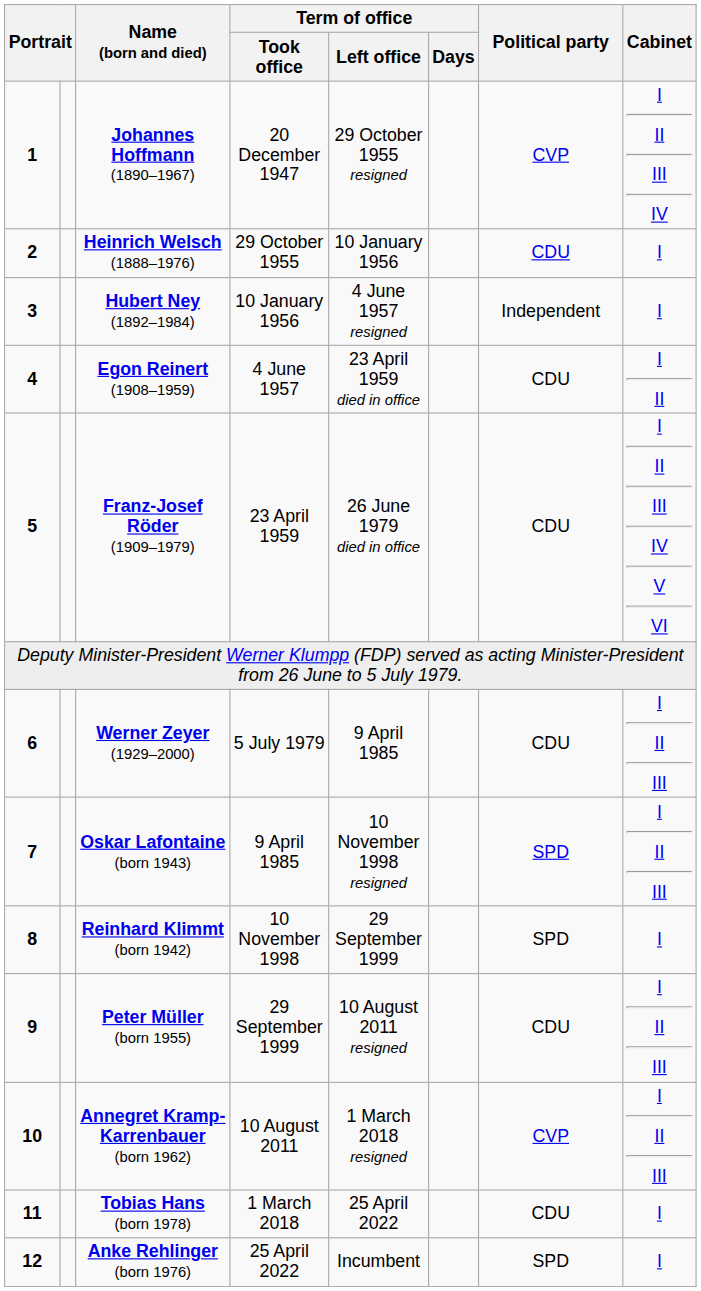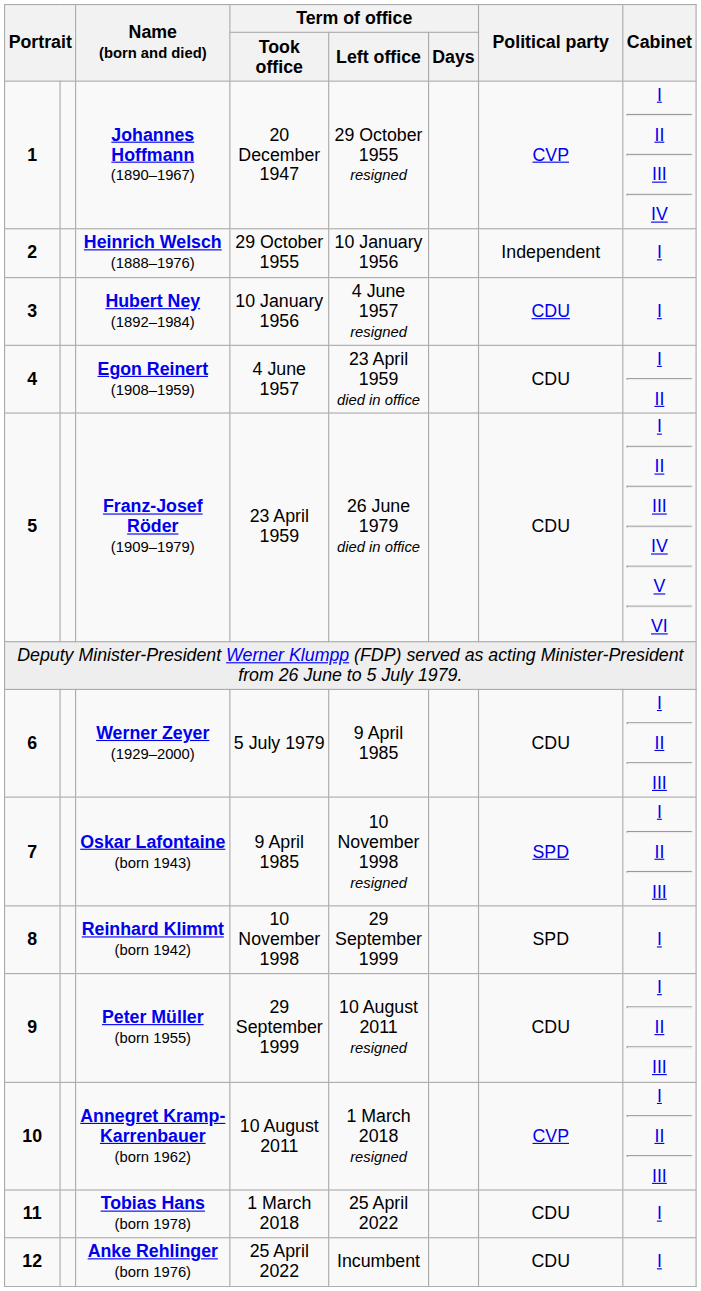(551, 252) CDU -> (551, 252) Independent
(551, 311) Independent -> (551, 311) CDU
(551, 1262) SPD -> (551, 1262) CDU
